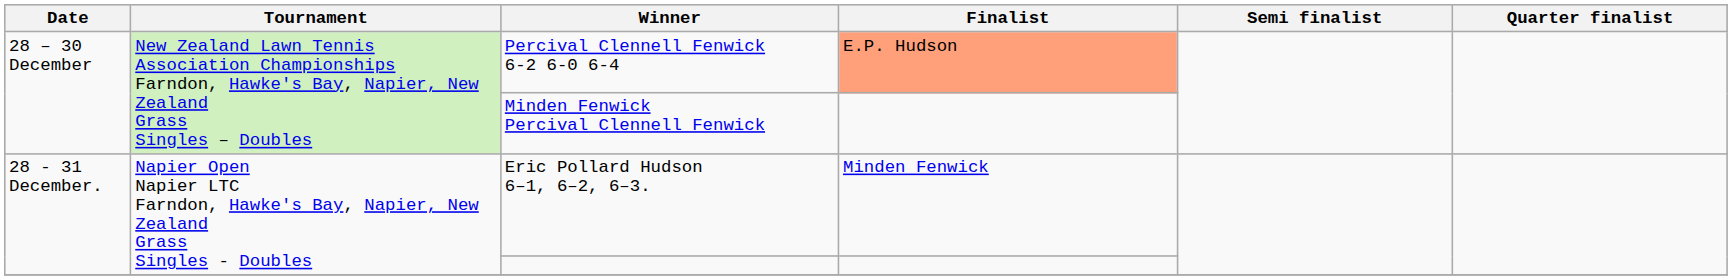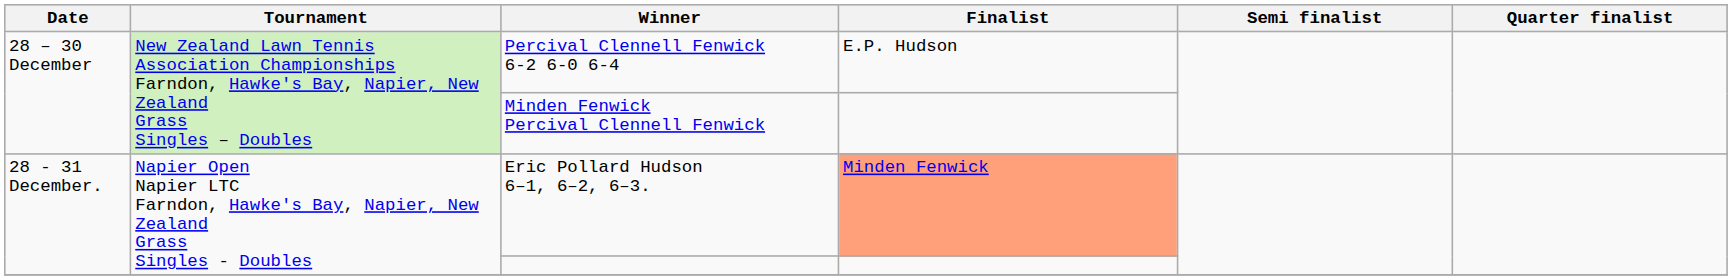(900, 46) lightsalmon background -> (900, 46) no background
(916, 167) no background -> (916, 167) lightsalmon background
